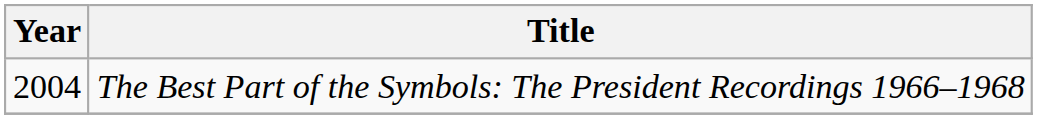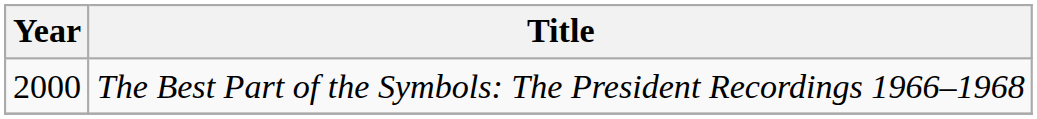(47, 85) 2004 -> (47, 85) 2000
